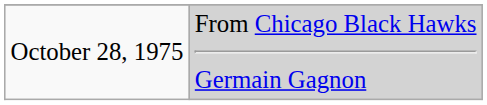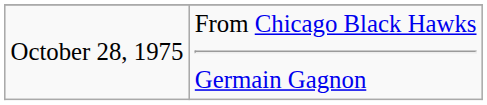(336, 52) lightgrey background -> (336, 52) no background
